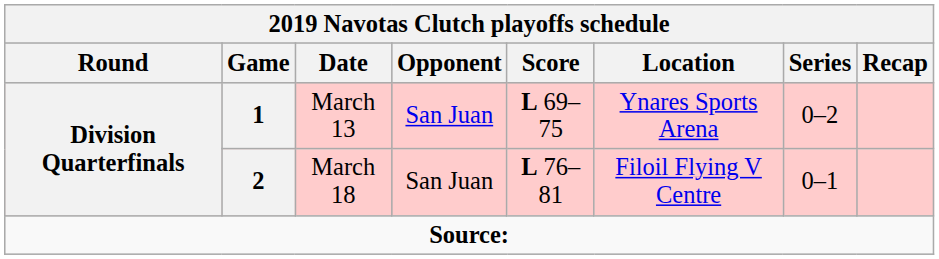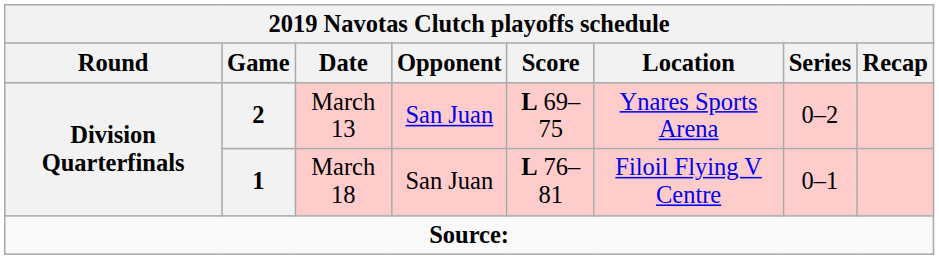(258, 115) 1 -> (258, 115) 2
(258, 181) 2 -> (258, 181) 1
